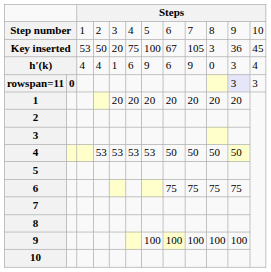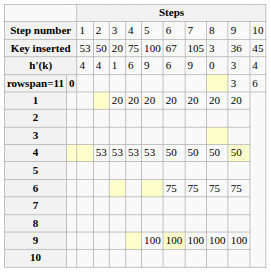(233, 83) lavender background -> (233, 83) no background
(255, 83) 3 -> (255, 83) 6
